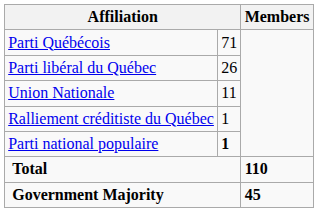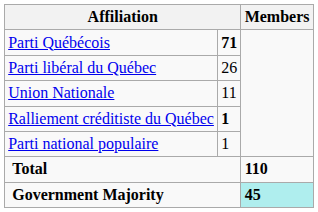(229, 42) normal -> (229, 42) bold
(225, 118) normal -> (225, 118) bold
(225, 144) bold -> (225, 144) normal
(253, 194) no background -> (253, 194) paleturquoise background
